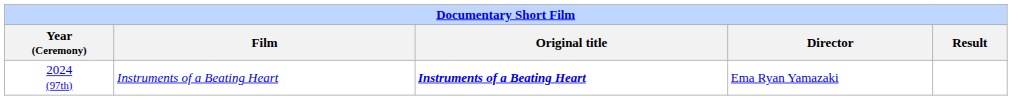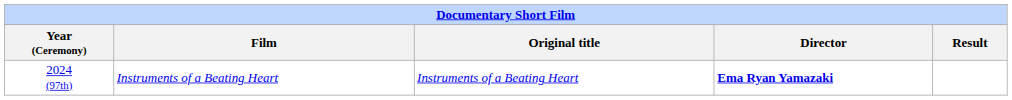(502, 77) bold -> (498, 77) normal
(785, 77) normal -> (775, 77) bold
